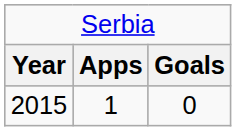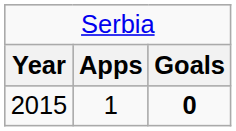(190, 105) normal -> (190, 105) bold
